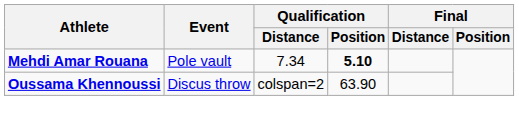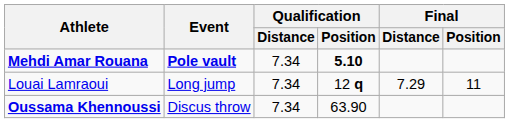(199, 61) normal -> (202, 61) bold
+ row: (58, 84)
(291, 84) colspan=2 -> (286, 107) 7.34
